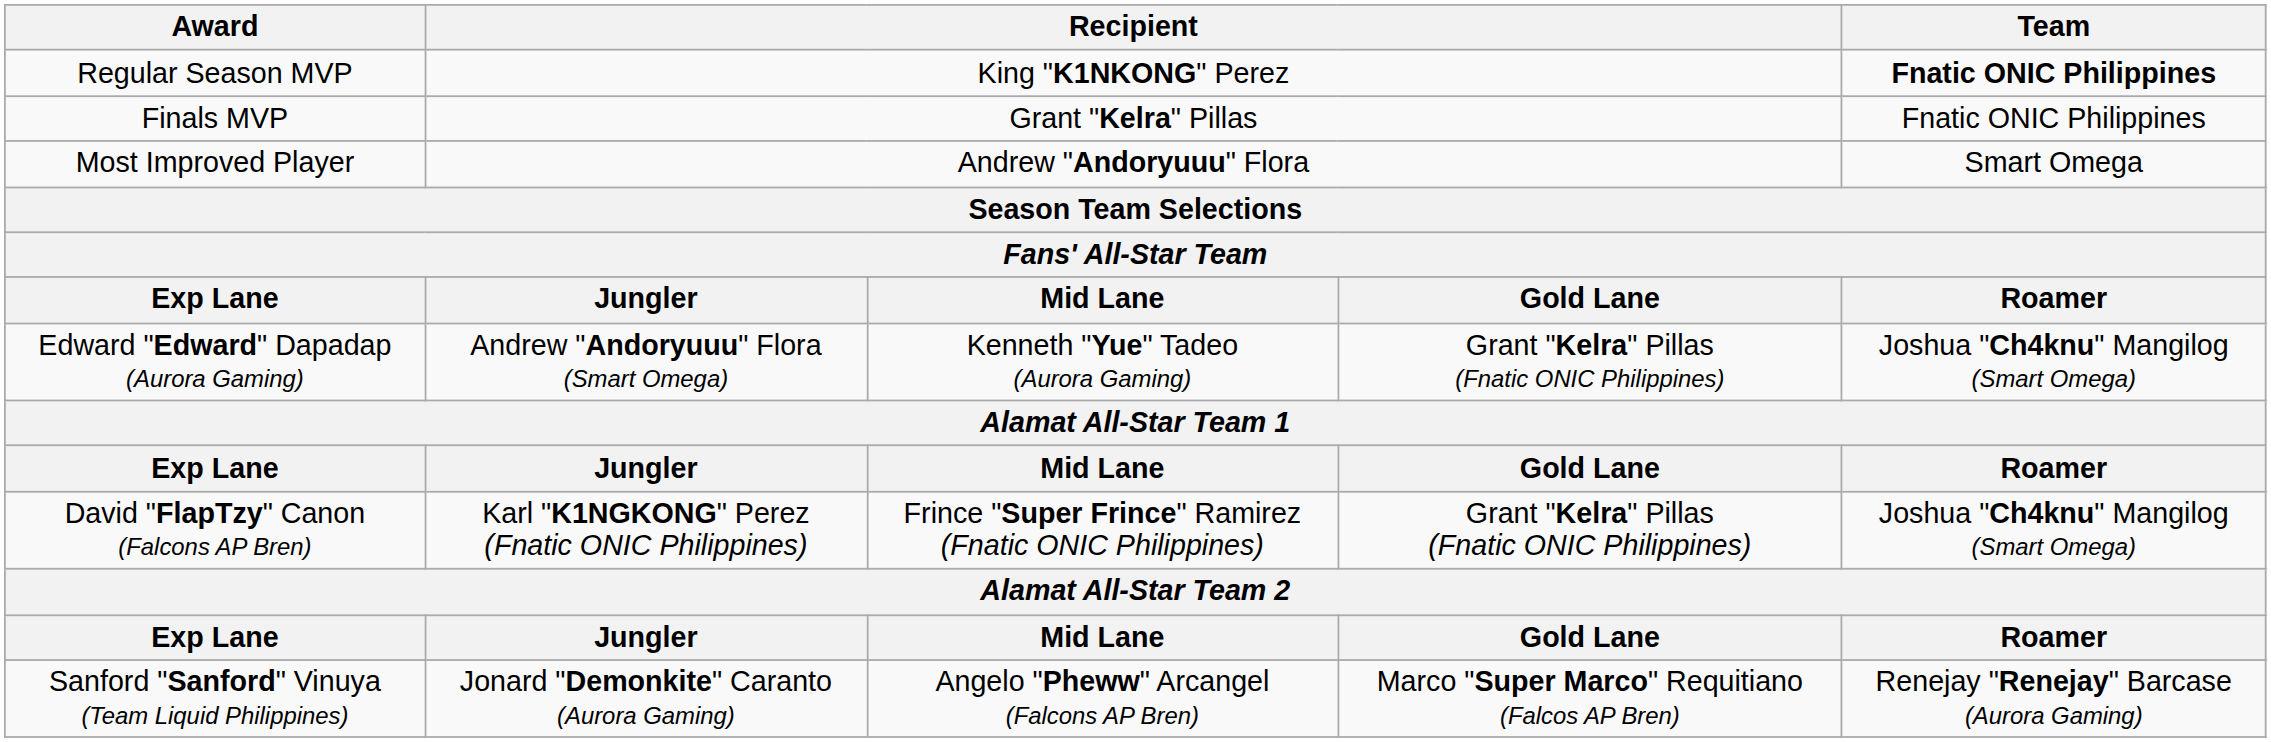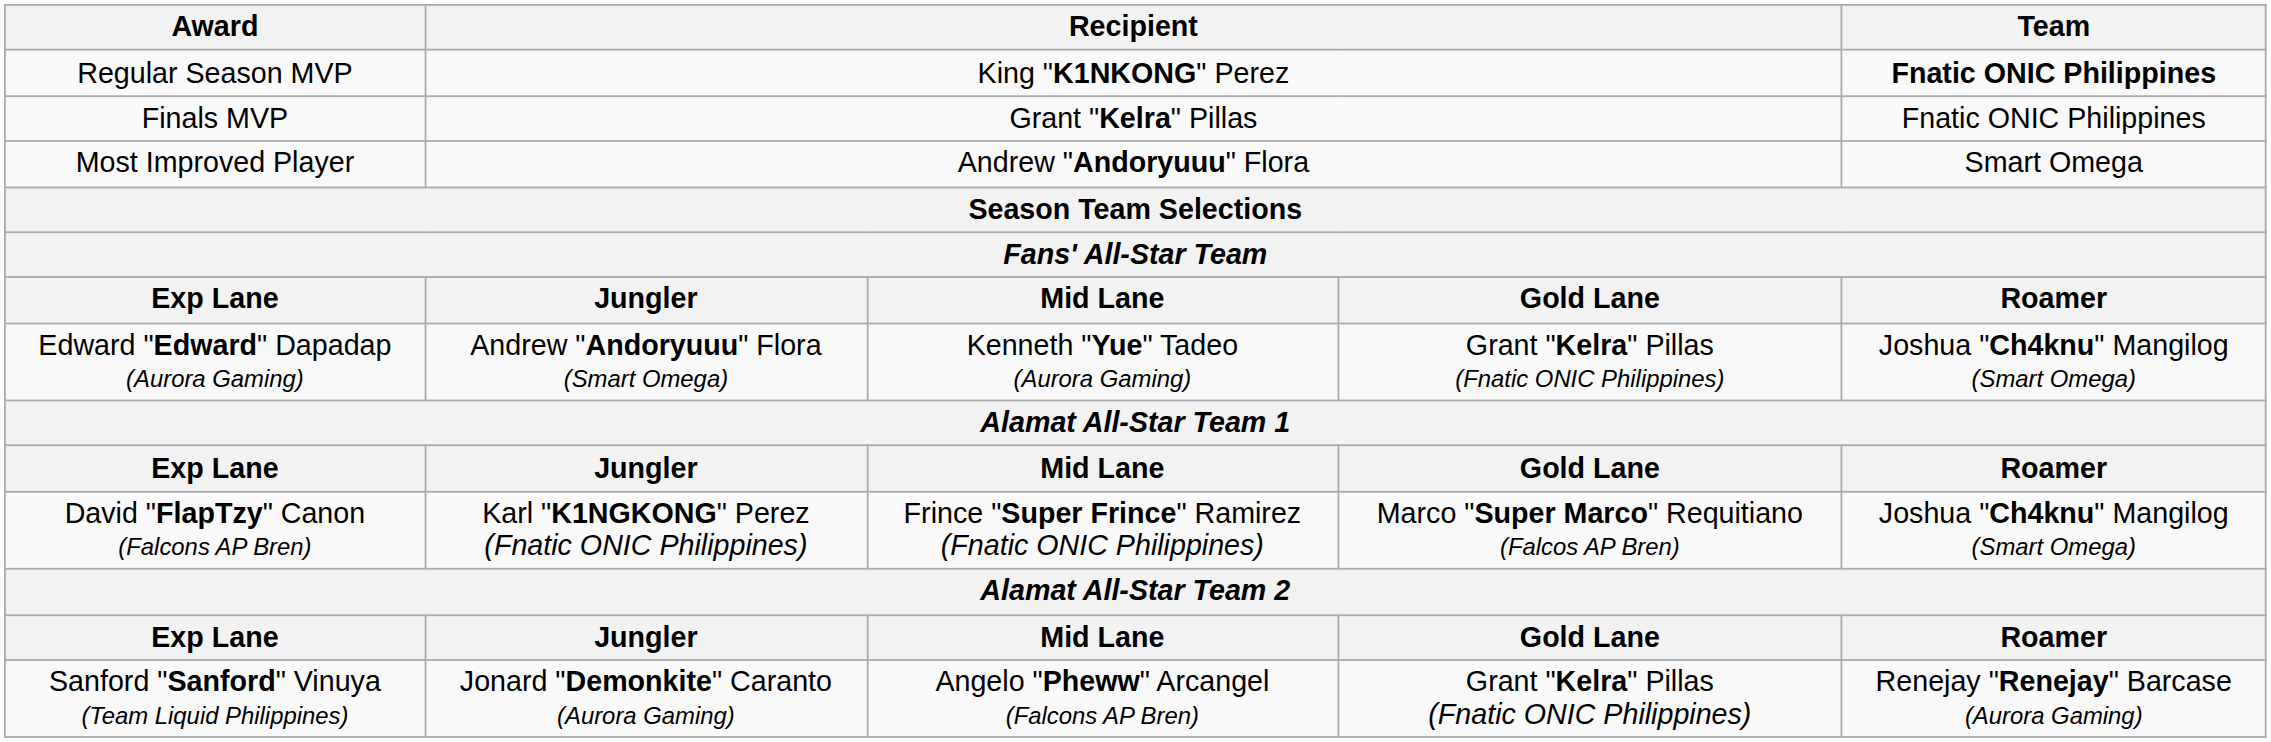(1590, 529) Grant "Kelra" Pillas (Fnatic ONIC Philippines) -> (1590, 529) Marco "Super Marco" Requitiano (Falcos AP Bren)
(1590, 698) Marco "Super Marco" Requitiano (Falcos AP Bren) -> (1590, 698) Grant "Kelra" Pillas (Fnatic ONIC Philippines)
